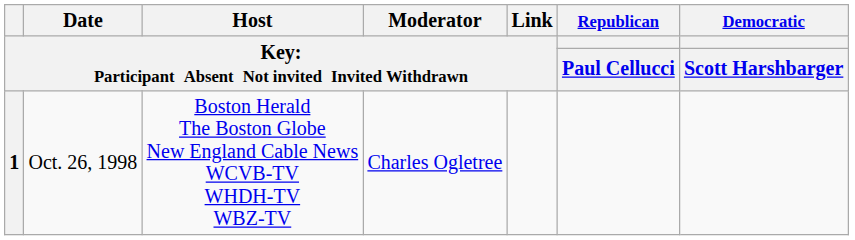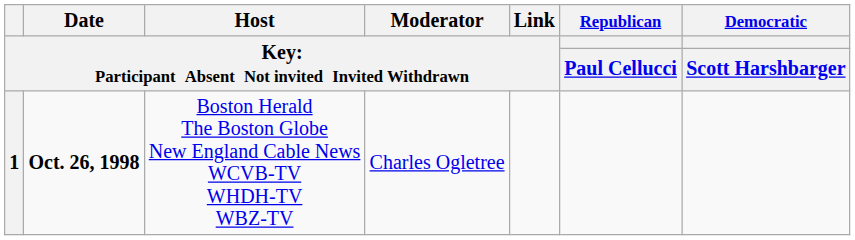(83, 162) normal -> (84, 162) bold
